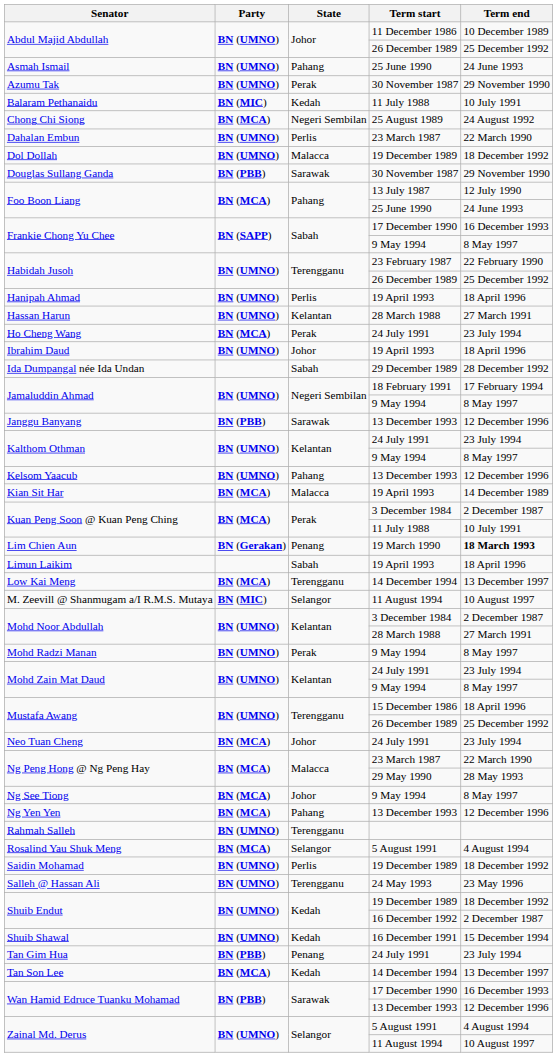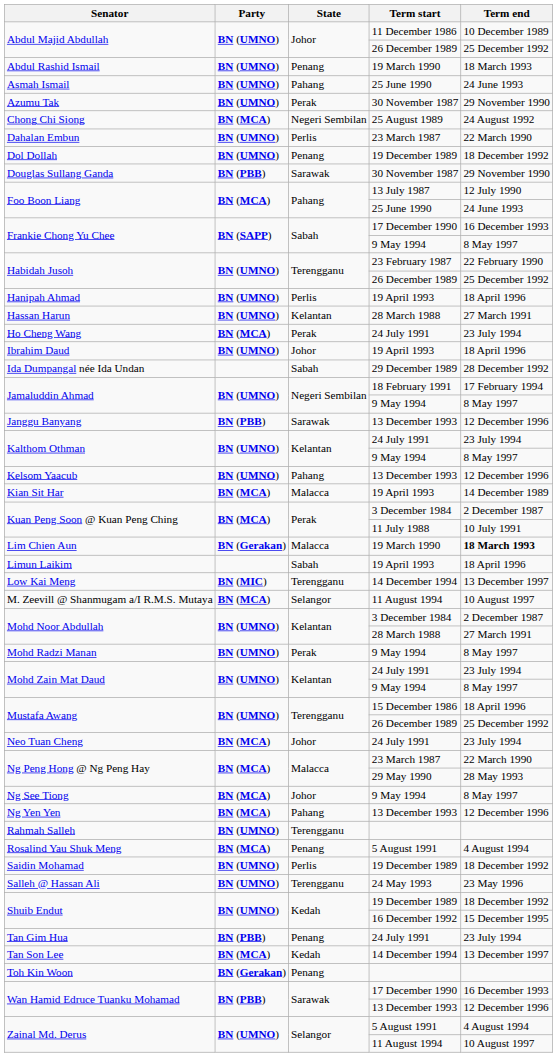+ row: (53, 66)
- row: (52, 102)
(310, 155) Malacca -> (308, 155) Penang
(308, 546) Penang -> (310, 546) Malacca
(244, 581) BN (MCA) -> (242, 581) BN (MIC)
(242, 599) BN (MIC) -> (244, 599) BN (MCA)
(311, 848) Selangor -> (308, 848) Penang
(503, 919) 2 December 1987 -> (506, 919) 15 December 1995
- row: (38, 937)
+ row: (40, 972)
